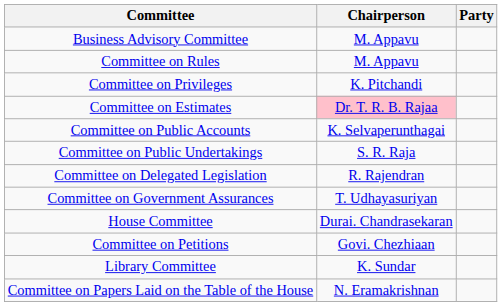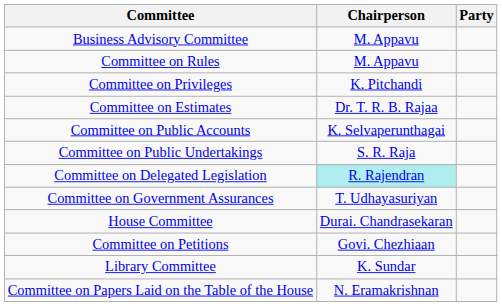(386, 107) pink background -> (386, 107) no background
(386, 175) no background -> (386, 175) paleturquoise background
